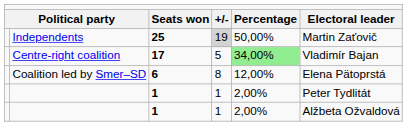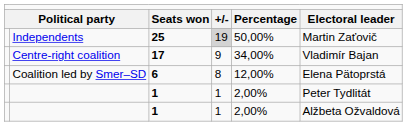(218, 56) 5 -> (218, 56) 9
(254, 56) lightgreen background -> (254, 56) no background
